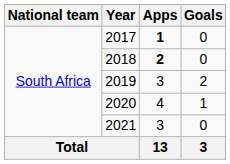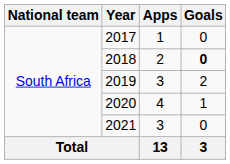(160, 37) bold -> (160, 37) normal
(160, 59) bold -> (160, 59) normal
(203, 59) normal -> (203, 59) bold
